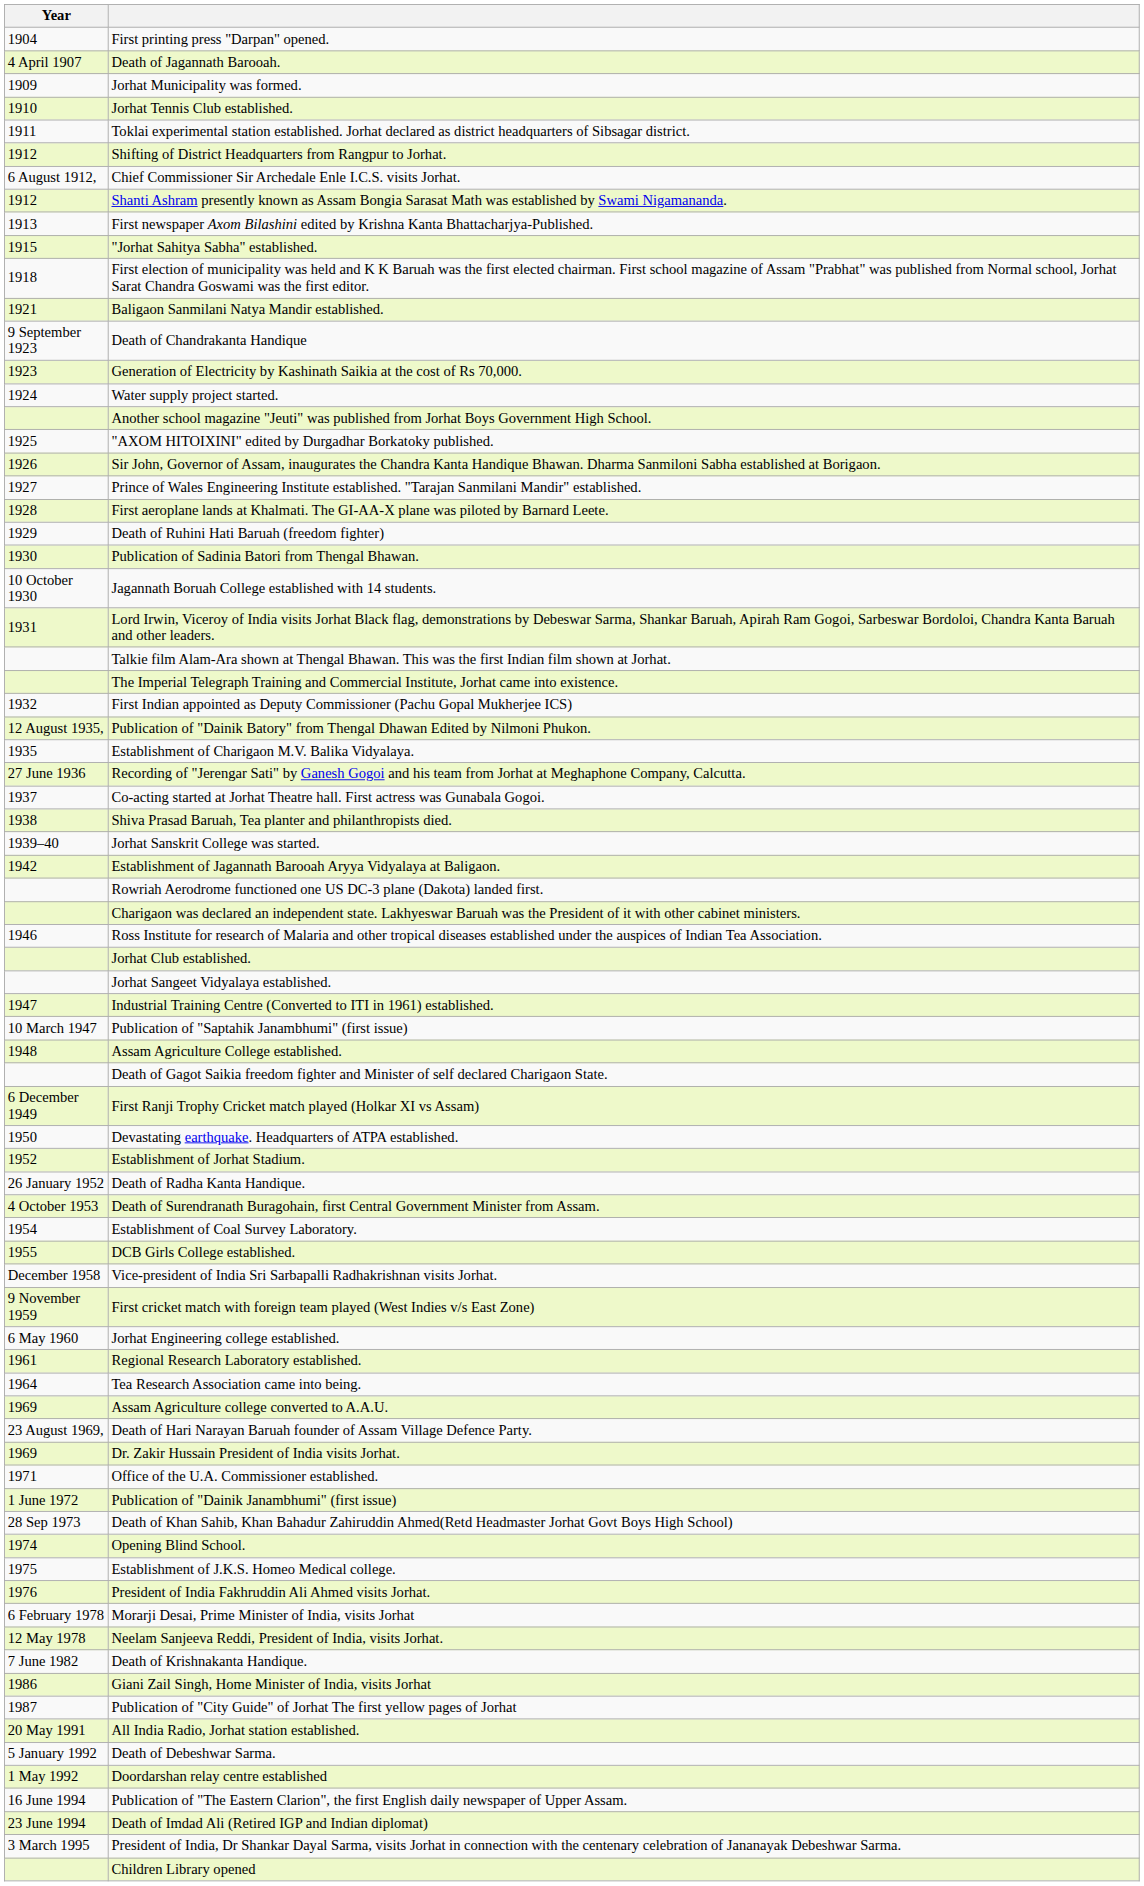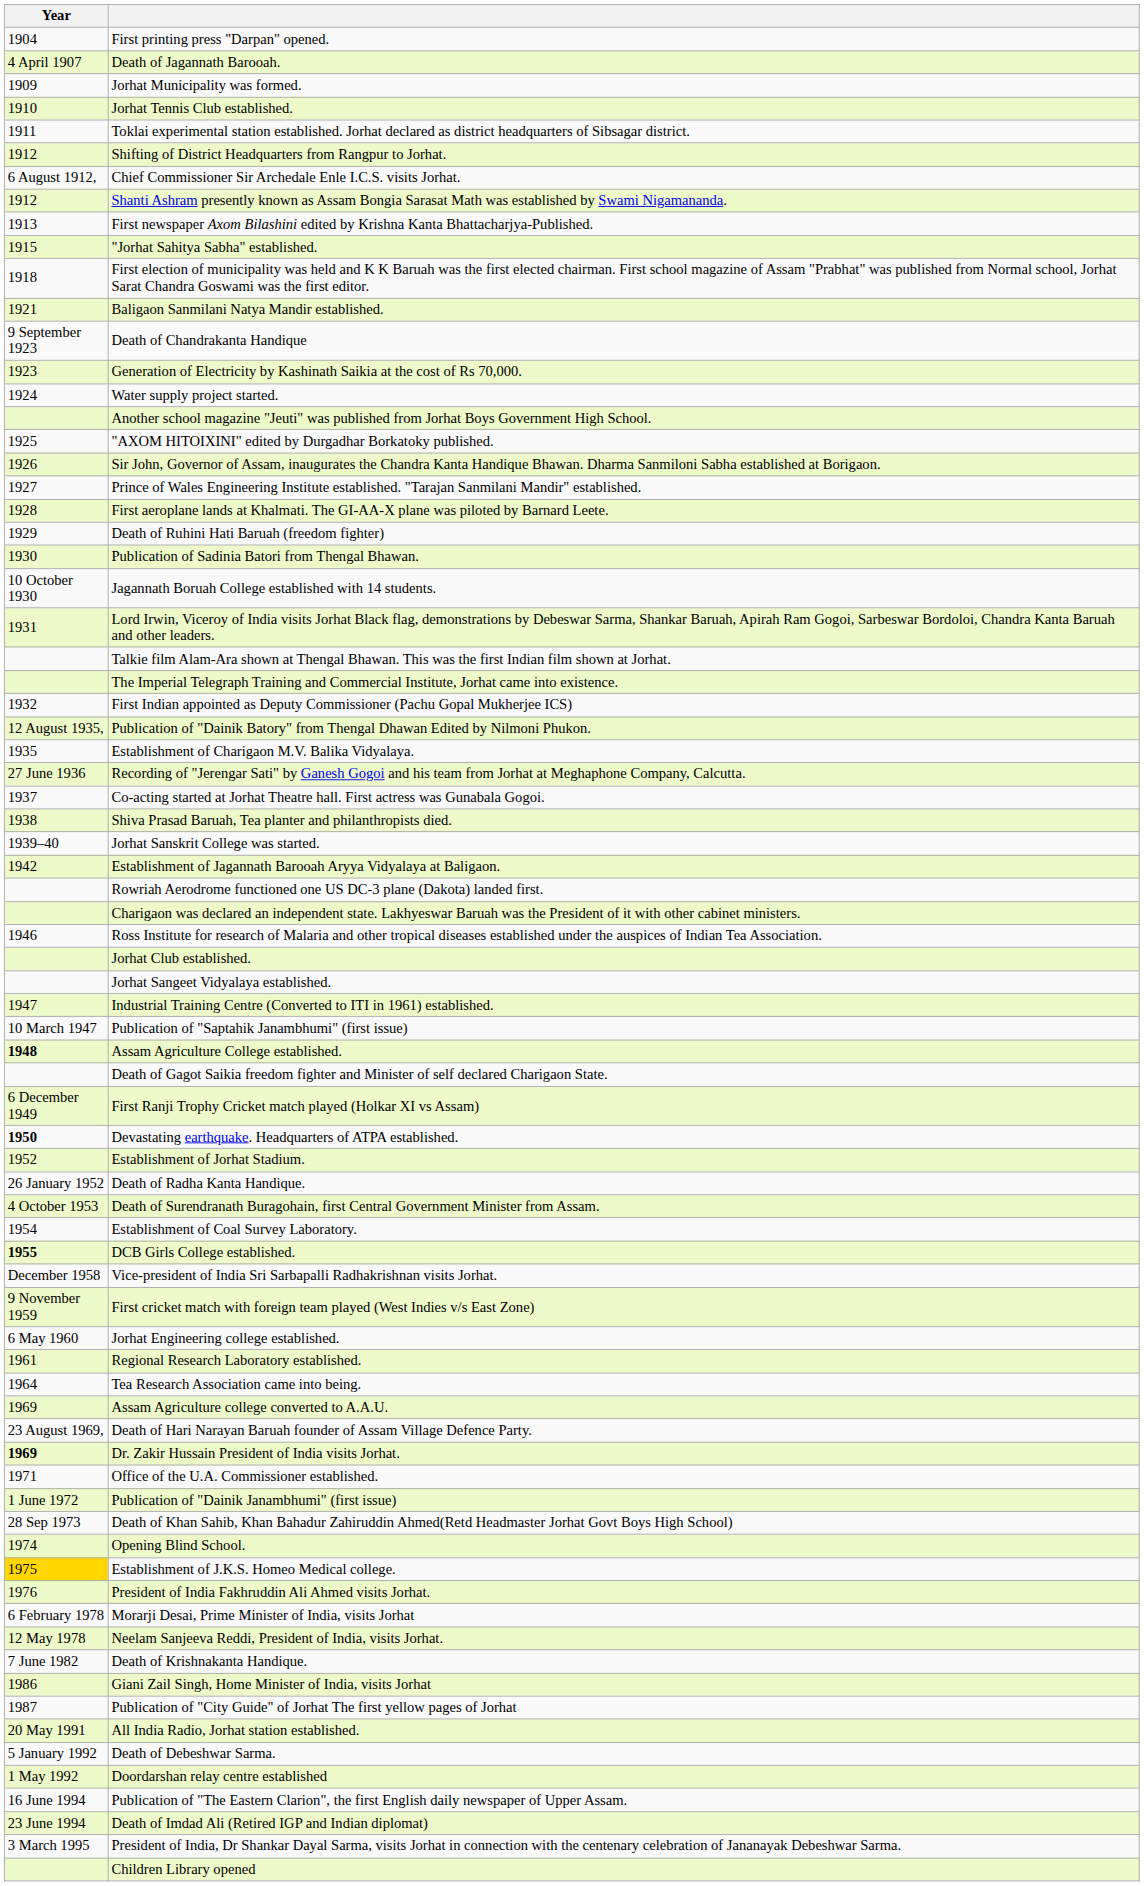(22, 1051) normal -> (22, 1051) bold
(22, 1137) normal -> (22, 1137) bold
(22, 1252) normal -> (22, 1252) bold
(22, 1453) normal -> (22, 1453) bold
(22, 1569) no background -> (22, 1569) gold background
